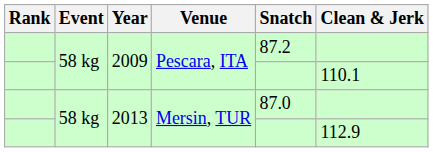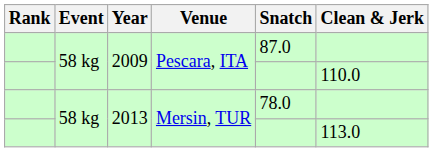(275, 47) 87.2 -> (275, 47) 87.0
(340, 75) 110.1 -> (340, 75) 110.0
(275, 103) 87.0 -> (275, 103) 78.0
(340, 132) 112.9 -> (340, 132) 113.0
